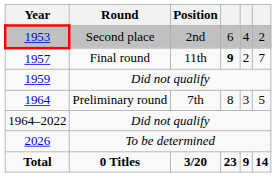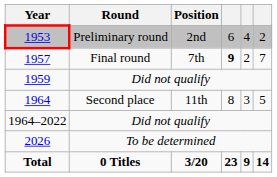(120, 36) Second place -> (121, 36) Preliminary round
(195, 58) 11th -> (196, 58) 7th
(120, 100) Preliminary round -> (120, 100) Second place
(195, 100) 7th -> (196, 100) 11th
